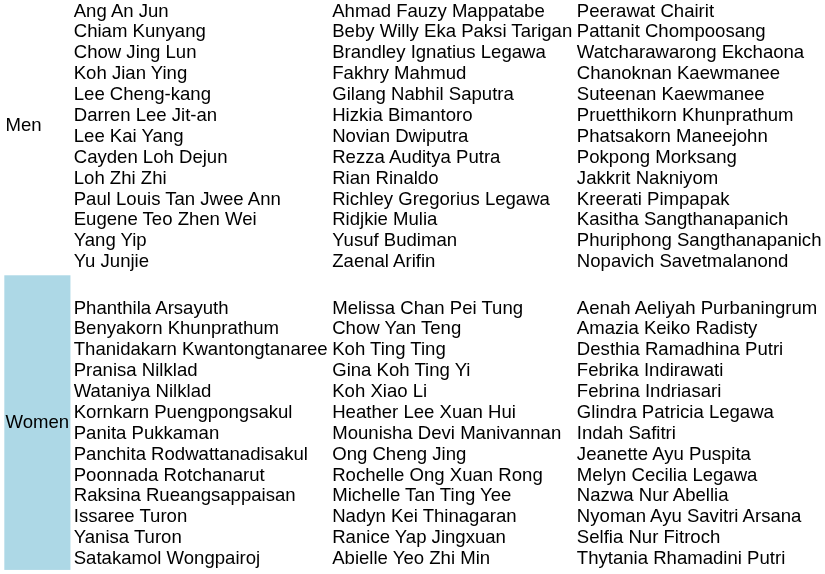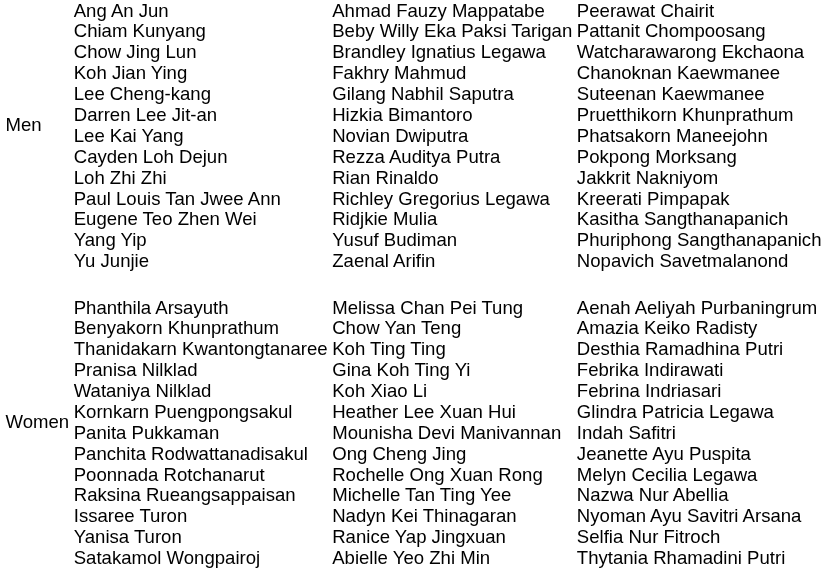(37, 422) lightblue background -> (37, 422) no background
